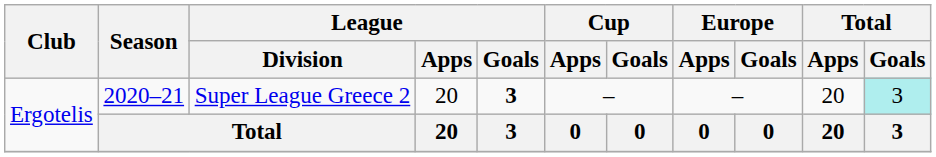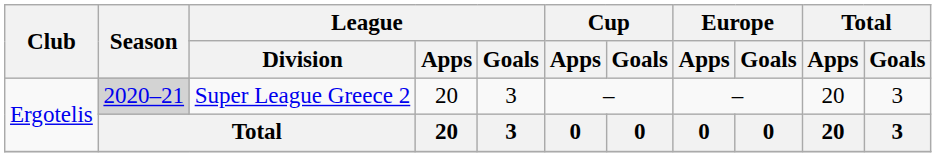(144, 95) no background -> (144, 95) lightgrey background
(511, 95) bold -> (511, 95) normal
(897, 95) paleturquoise background -> (897, 95) no background
